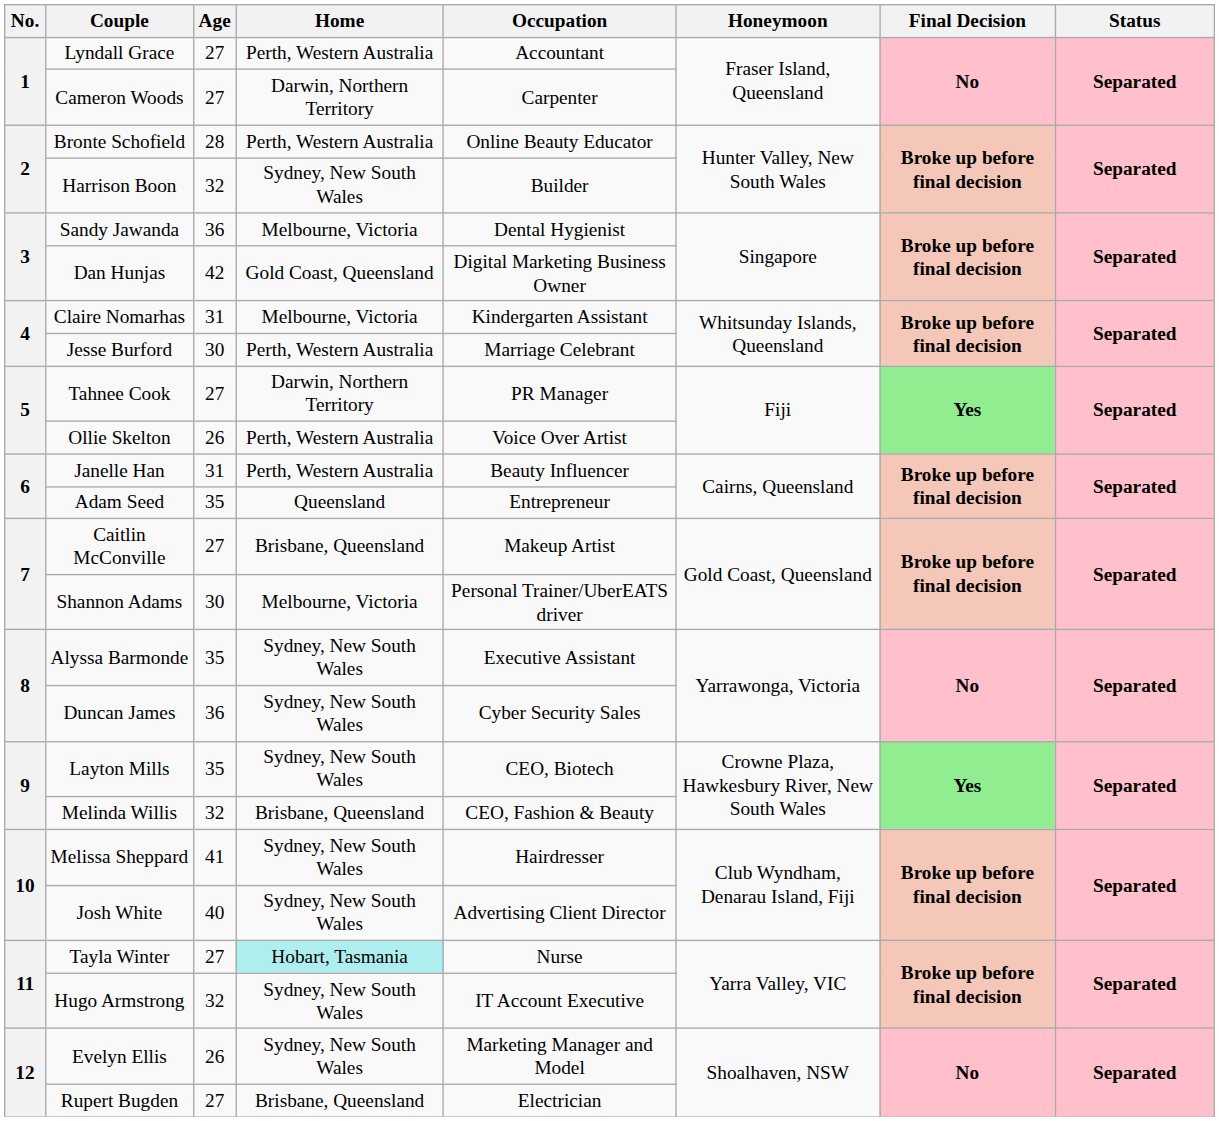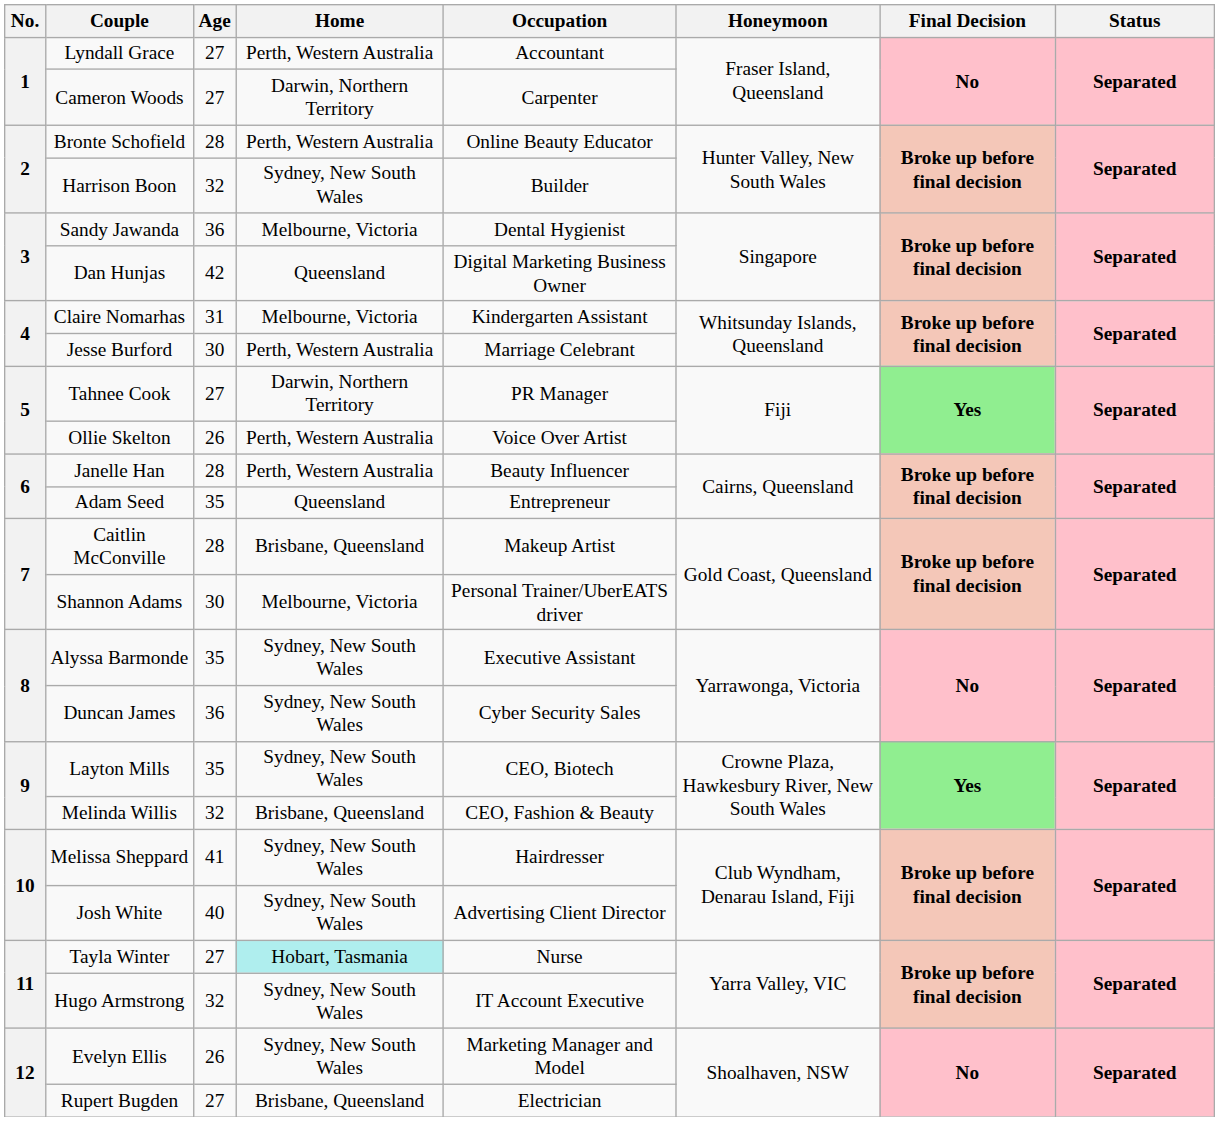(340, 273) Gold Coast, Queensland -> (340, 273) Queensland
(215, 469) 31 -> (215, 469) 28
(215, 546) 27 -> (215, 546) 28
